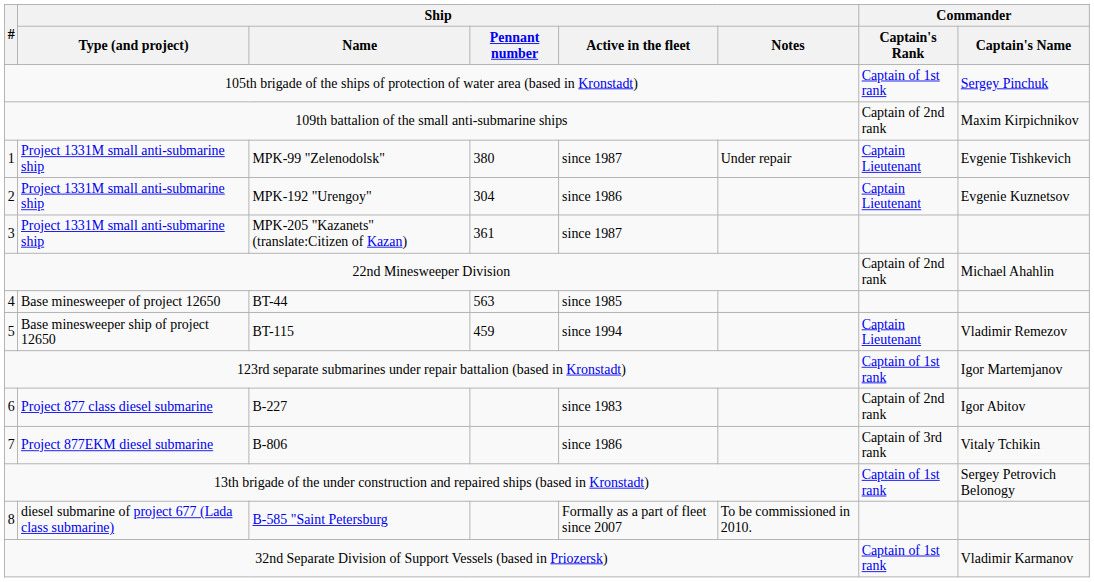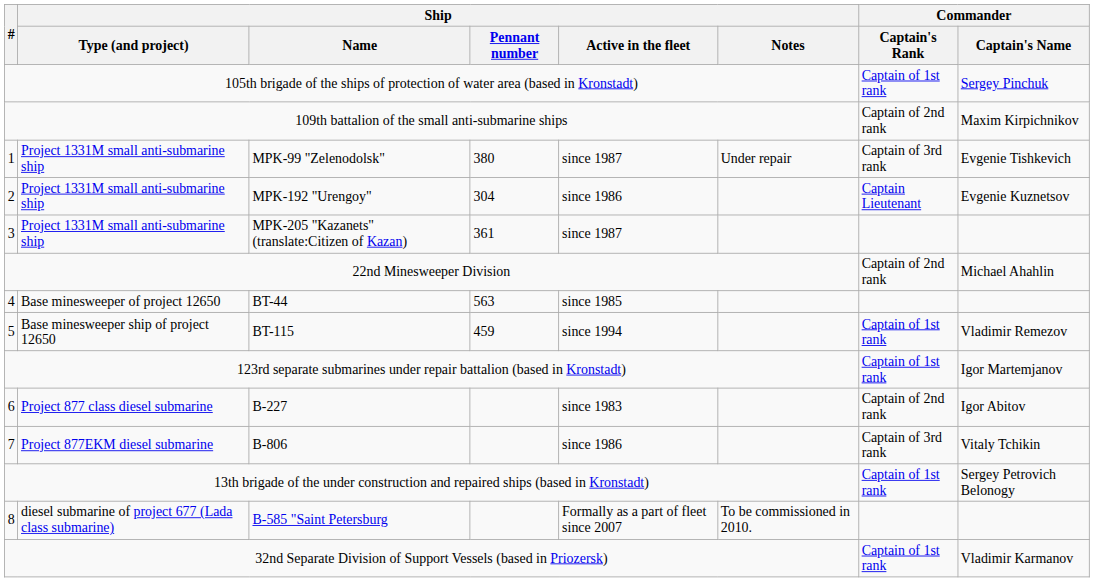(891, 158) Captain Lieutenant -> (902, 158) Captain of 3rd rank
(891, 331) Captain Lieutenant -> (901, 331) Captain of 1st rank
